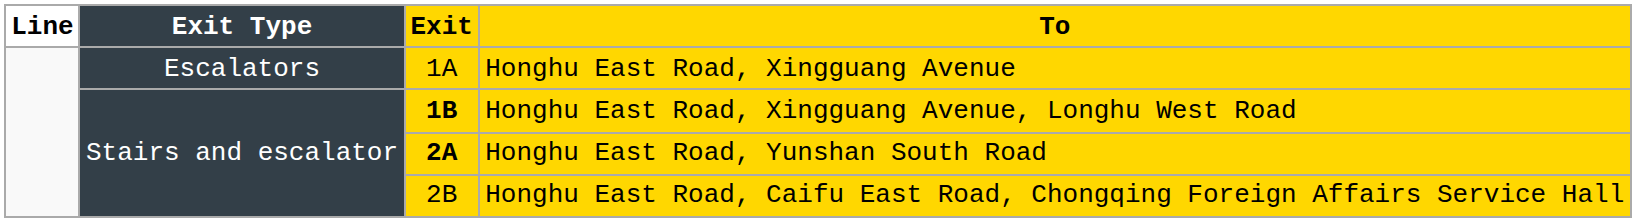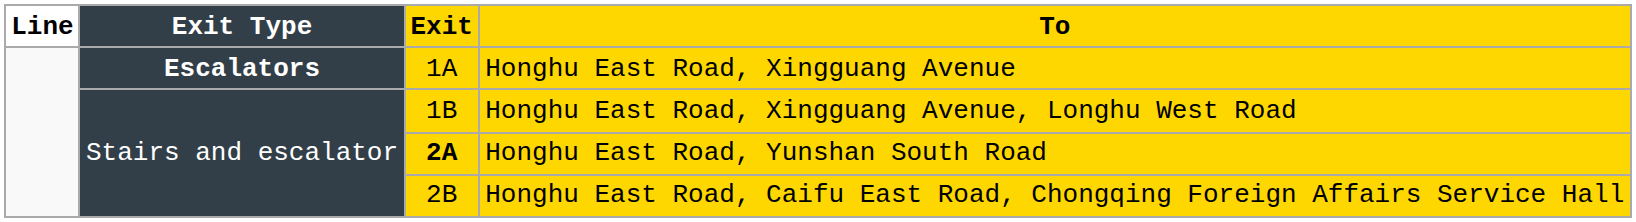(242, 69) normal -> (242, 69) bold
(442, 111) bold -> (442, 111) normal
